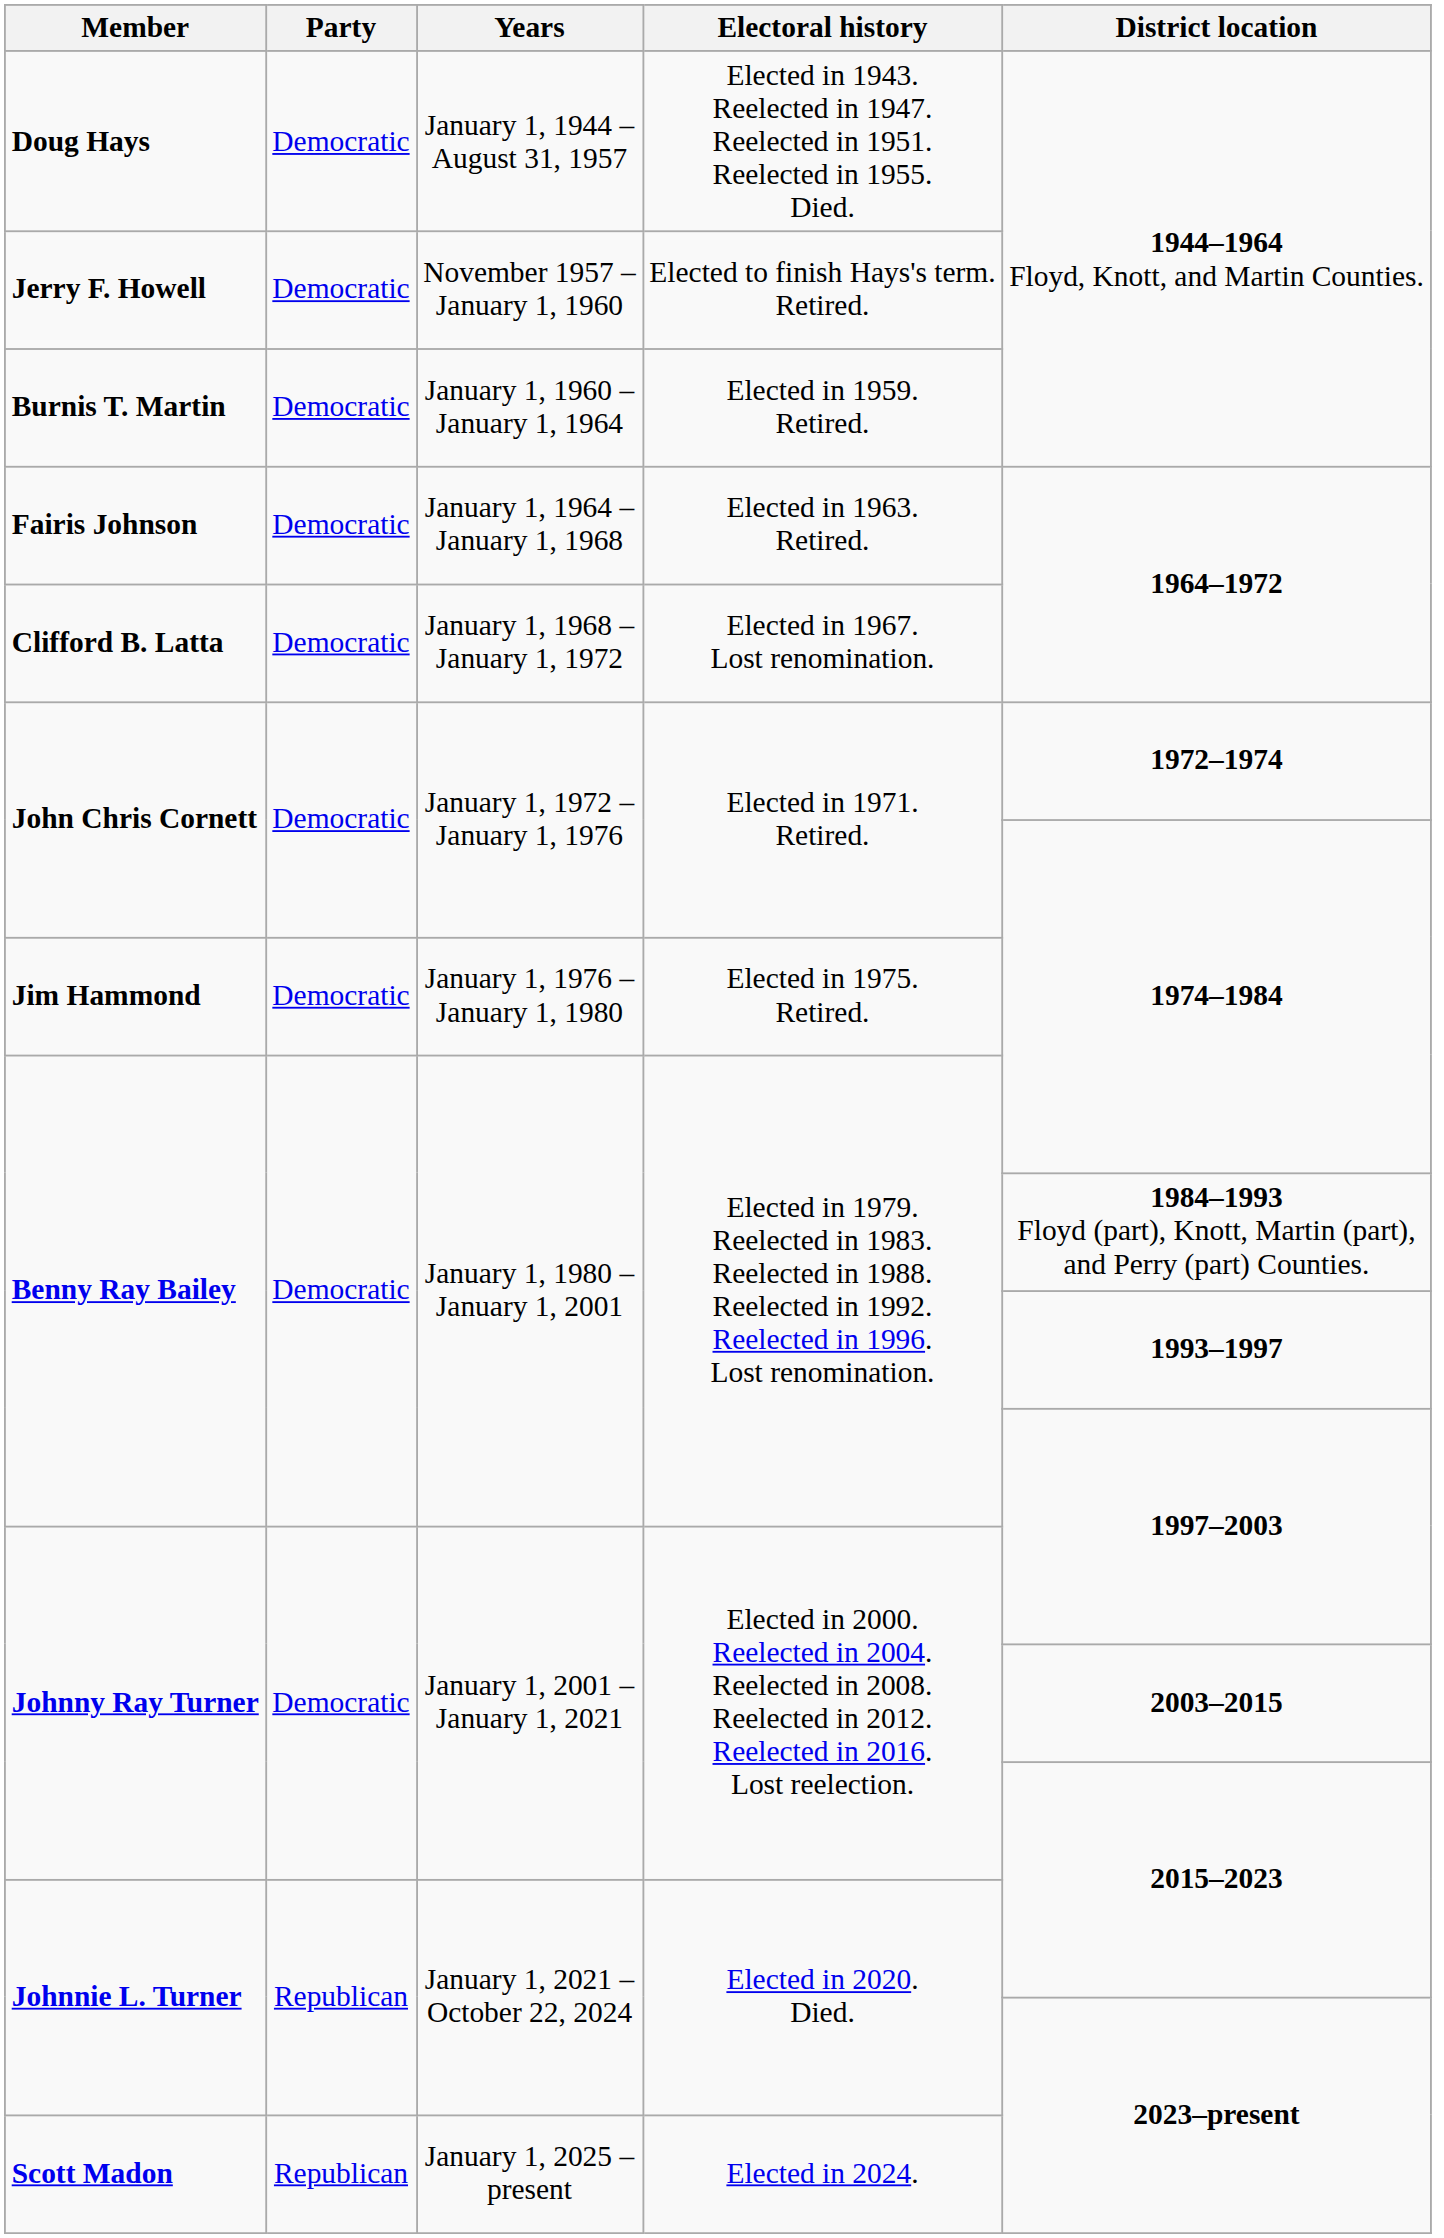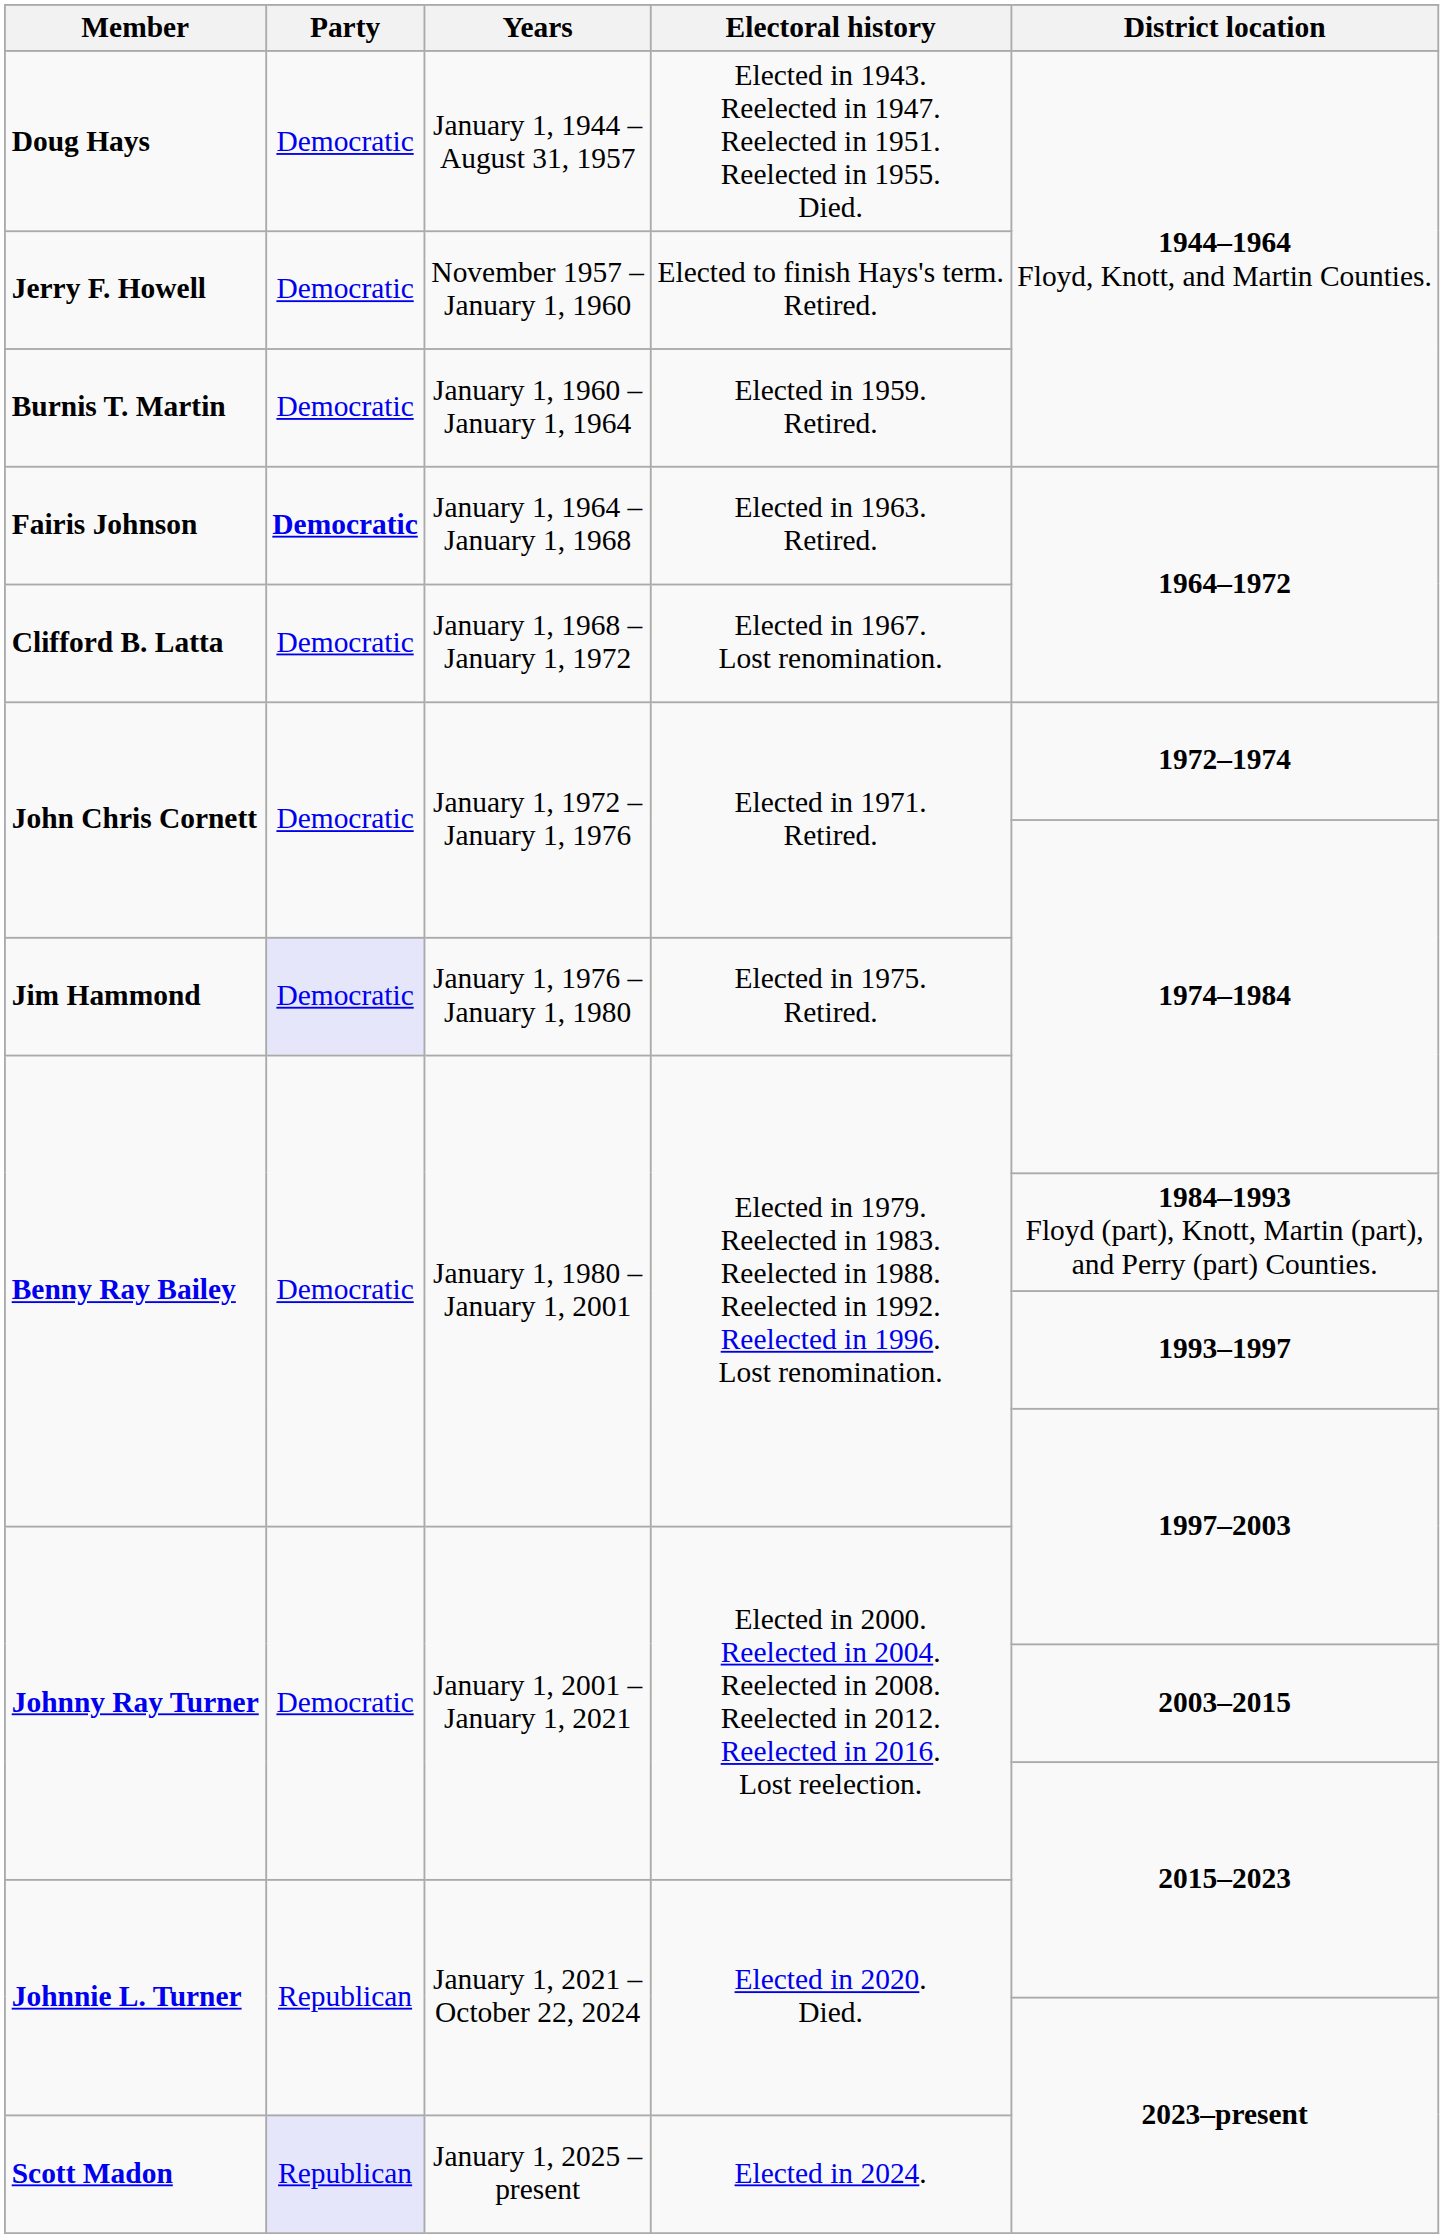(341, 524) normal -> (345, 524) bold
(341, 995) no background -> (345, 995) lavender background
(341, 2173) no background -> (345, 2173) lavender background
